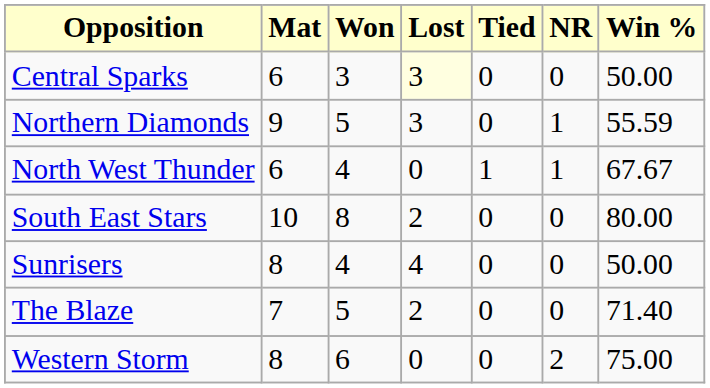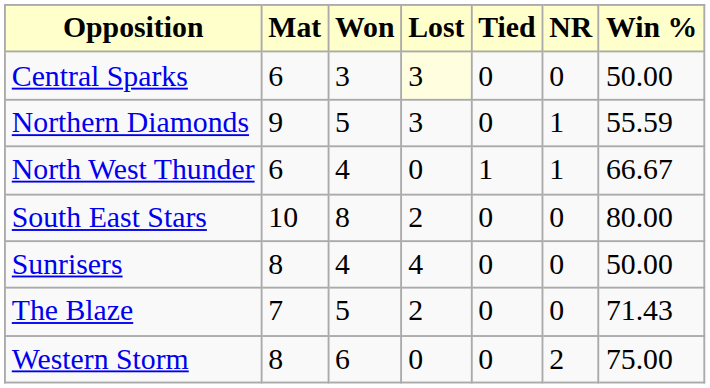(639, 169) 67.67 -> (639, 169) 66.67
(639, 311) 71.40 -> (639, 311) 71.43
